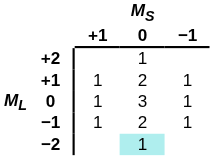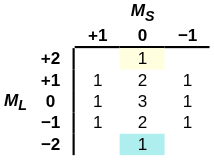(143, 59) no background -> (143, 59) lightyellow background
